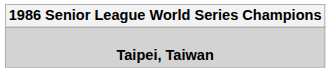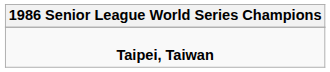(165, 55) lightgrey background -> (165, 55) no background
